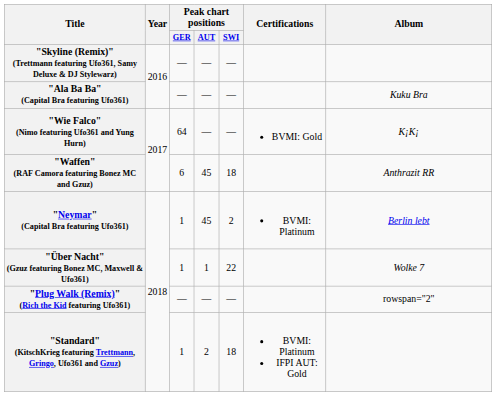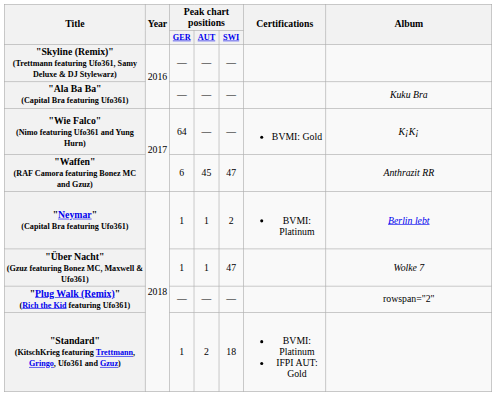(231, 173) 18 -> (231, 173) 47
(206, 220) 45 -> (206, 220) 1
(231, 267) 22 -> (231, 267) 47
